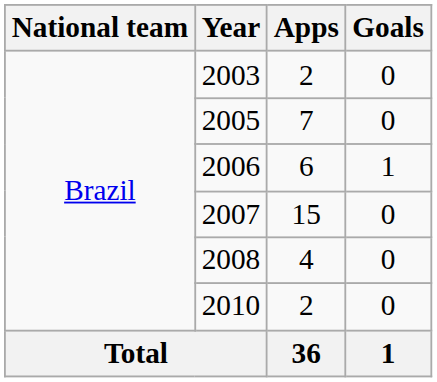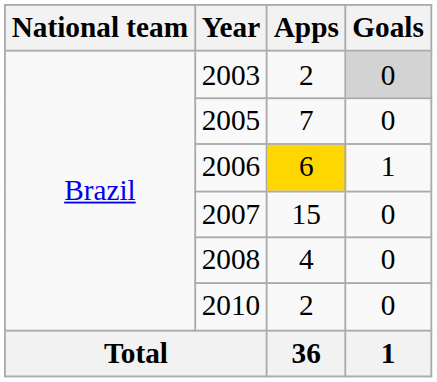(388, 74) no background -> (388, 74) lightgrey background
(306, 167) no background -> (306, 167) gold background
